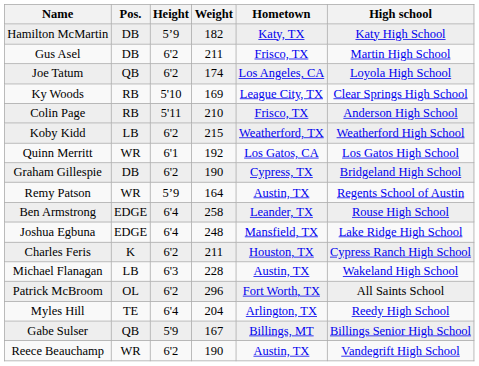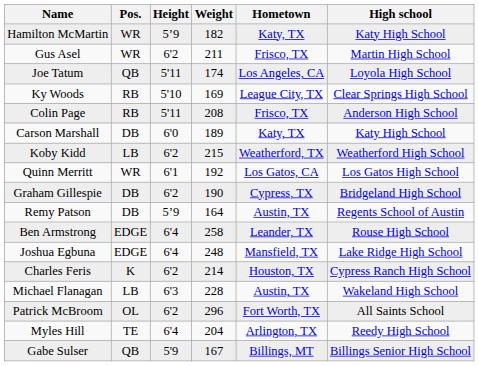(131, 34) DB -> (131, 34) WR
(131, 53) DB -> (131, 53) WR
(171, 73) 6'2 -> (171, 73) 5'11
(214, 113) 210 -> (214, 113) 208
+ row: (58, 133)
(131, 192) WR -> (131, 212) DB
(214, 251) 211 -> (214, 271) 214
- row: (58, 350)
